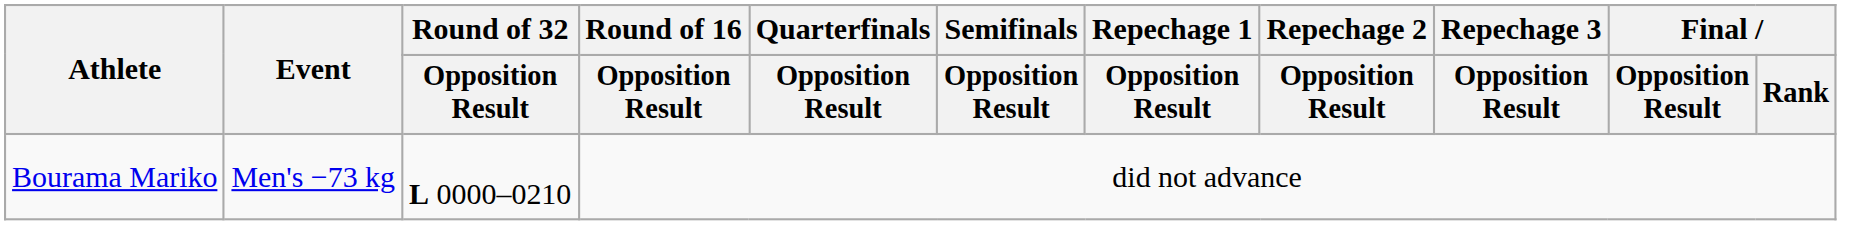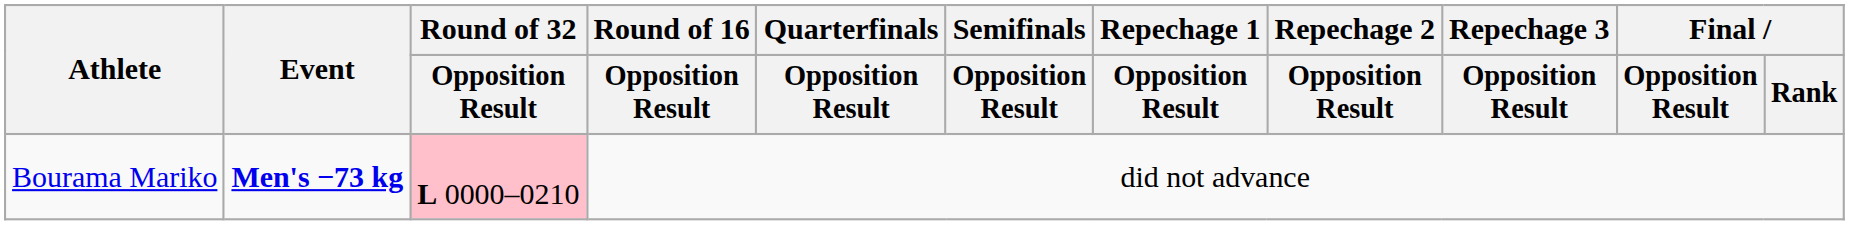(313, 176) normal -> (317, 176) bold
(490, 194) no background -> (498, 194) pink background
